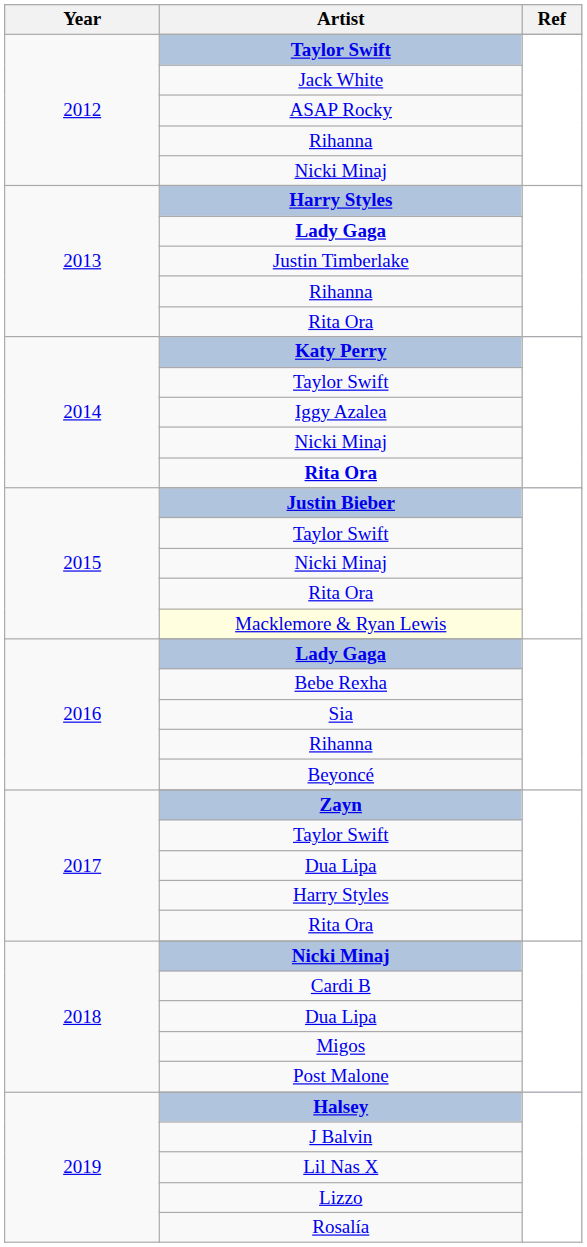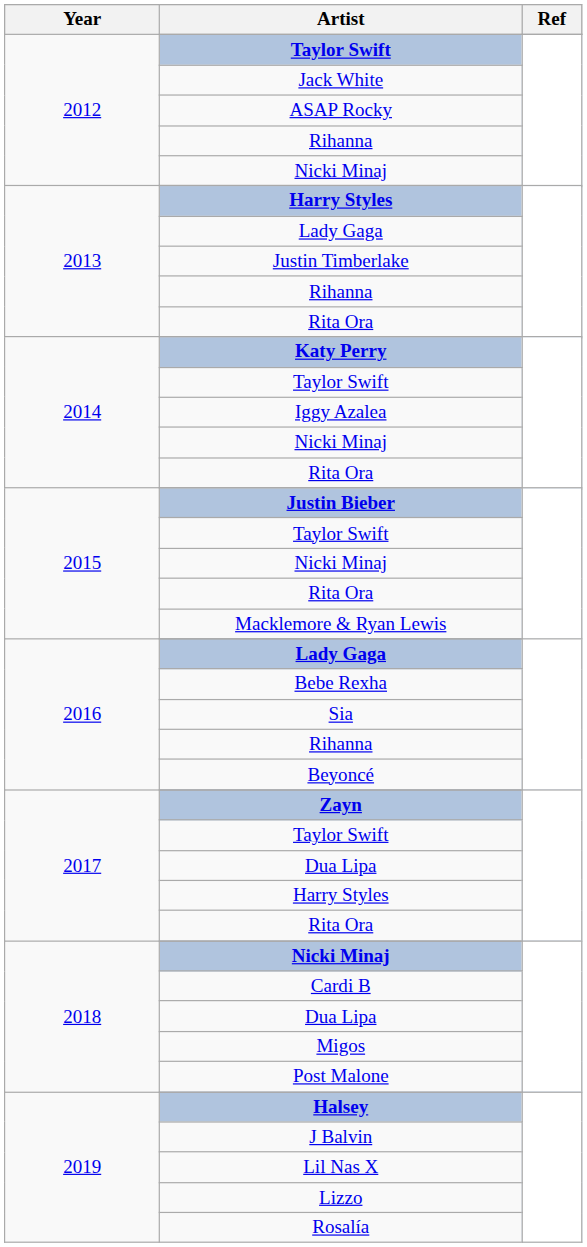(341, 230) bold -> (341, 230) normal
(341, 472) bold -> (341, 472) normal
(341, 623) lightyellow background -> (341, 623) no background
